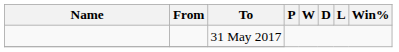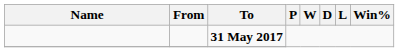(246, 36) normal -> (247, 36) bold
